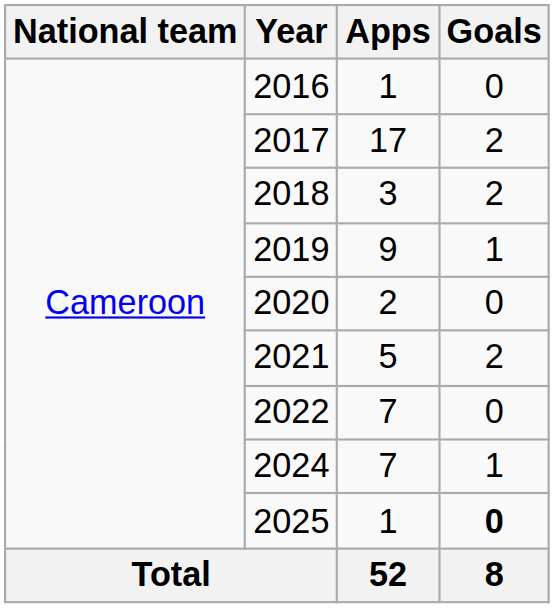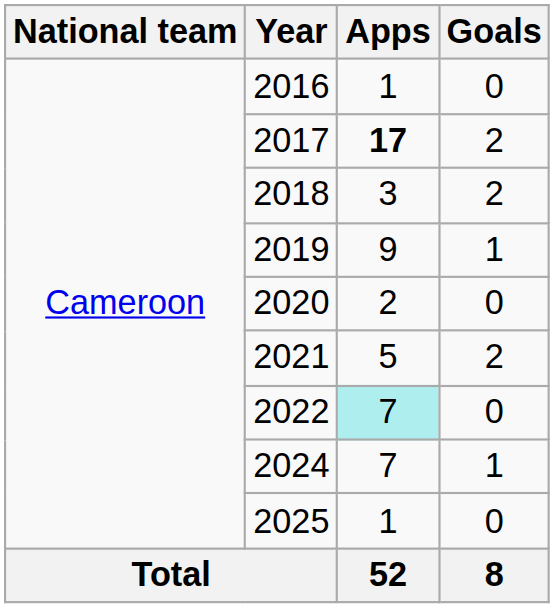(388, 140) normal -> (388, 140) bold
(388, 411) no background -> (388, 411) paleturquoise background
(494, 520) bold -> (494, 520) normal
